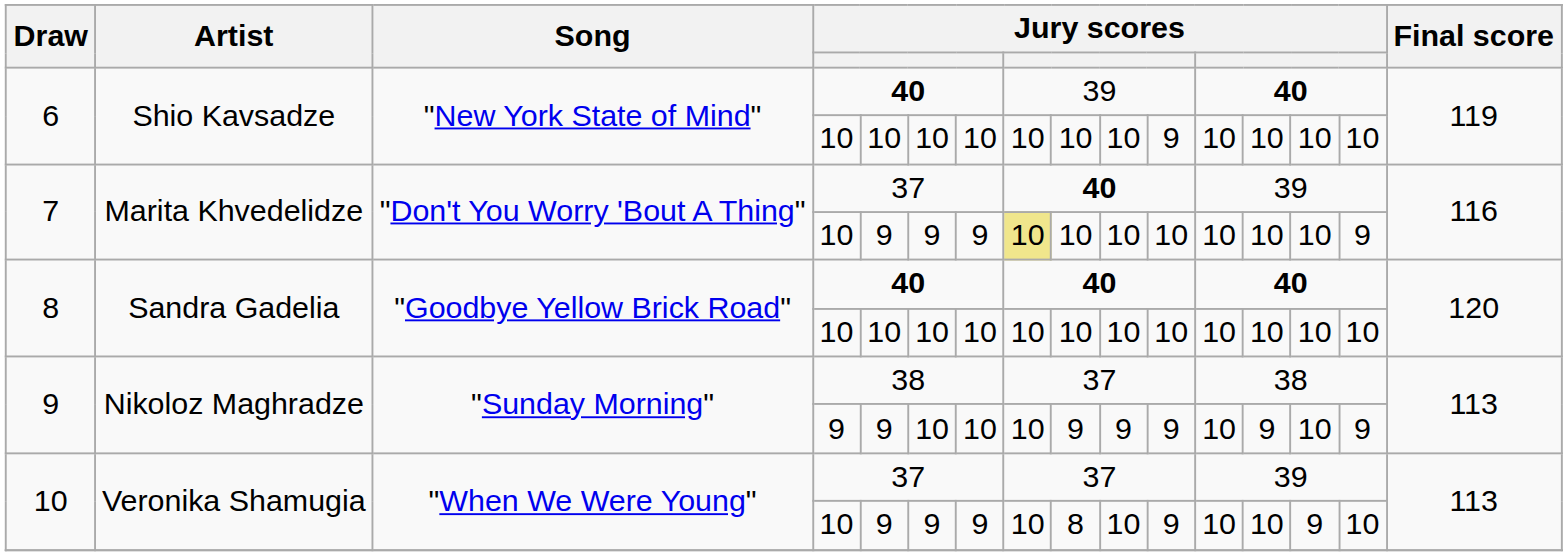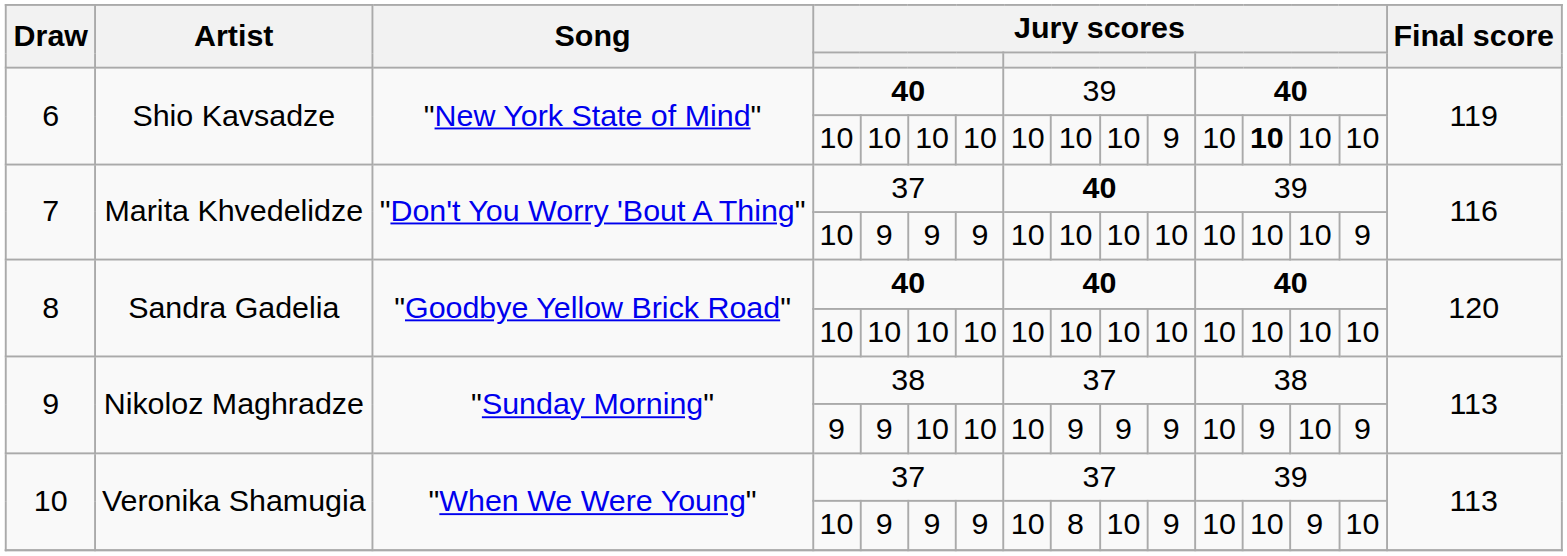(1267, 139) normal -> (1267, 139) bold
(1028, 235) khaki background -> (1028, 235) no background
